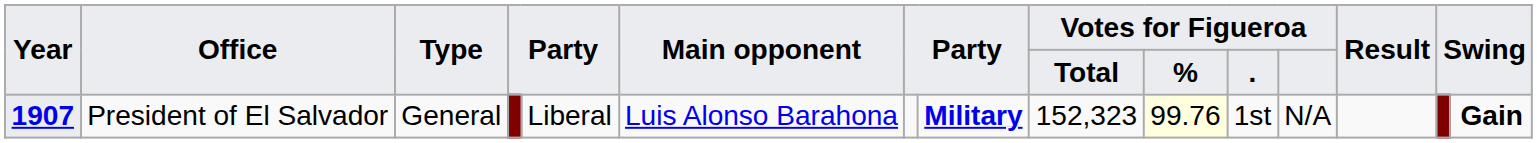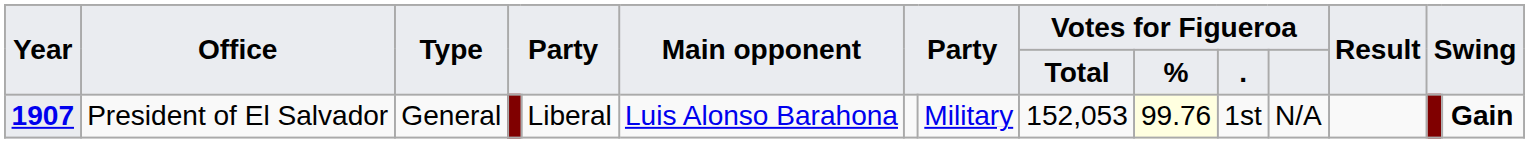(973, 116) bold -> (969, 116) normal
(1086, 116) 152,323 -> (1077, 116) 152,053
